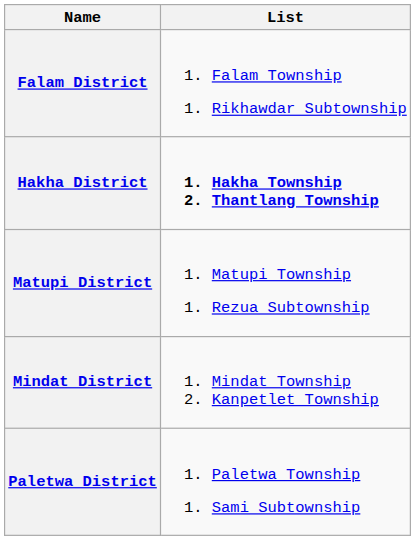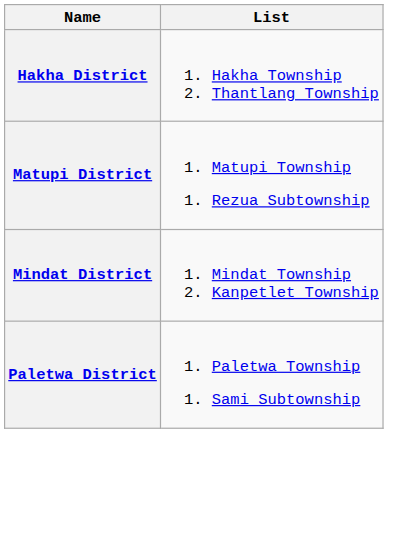- row: (83, 83)
(285, 192) bold -> (272, 85) normal
